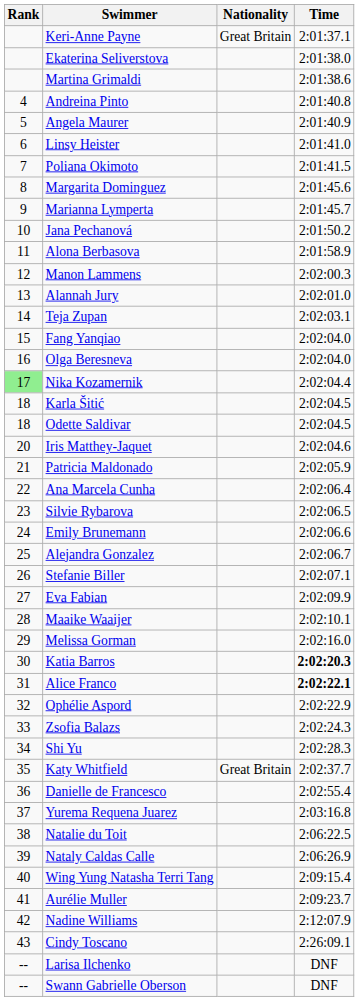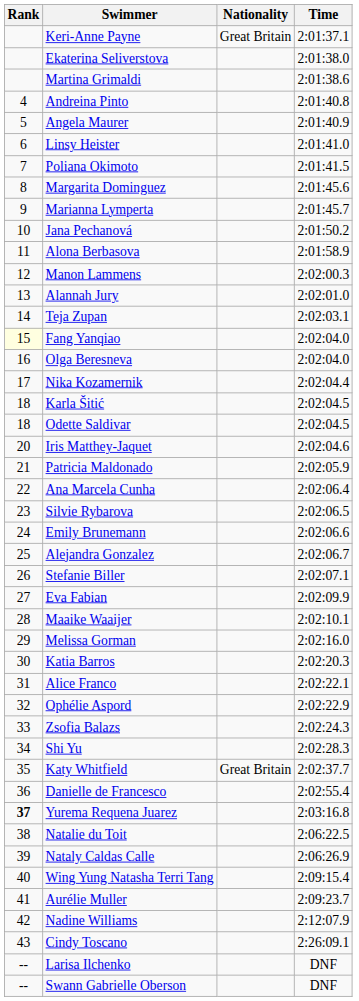(23, 338) no background -> (23, 338) lightyellow background
(23, 381) lightgreen background -> (23, 381) no background
(324, 662) bold -> (323, 662) normal
(324, 683) bold -> (323, 683) normal
(23, 813) normal -> (23, 813) bold
